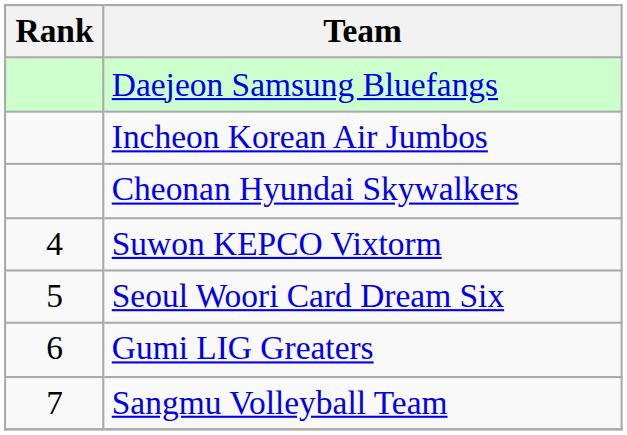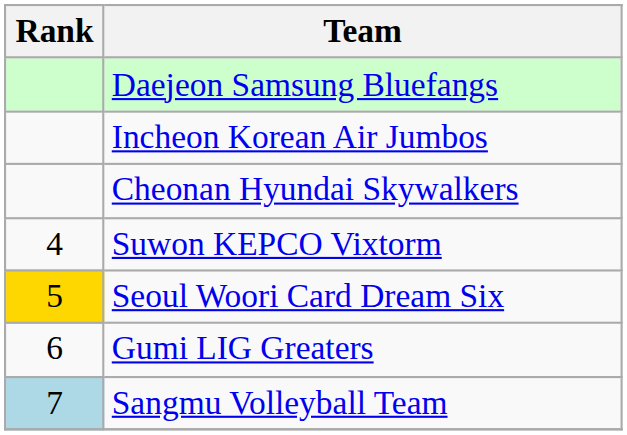(55, 296) no background -> (55, 296) gold background
(55, 402) no background -> (55, 402) lightblue background
